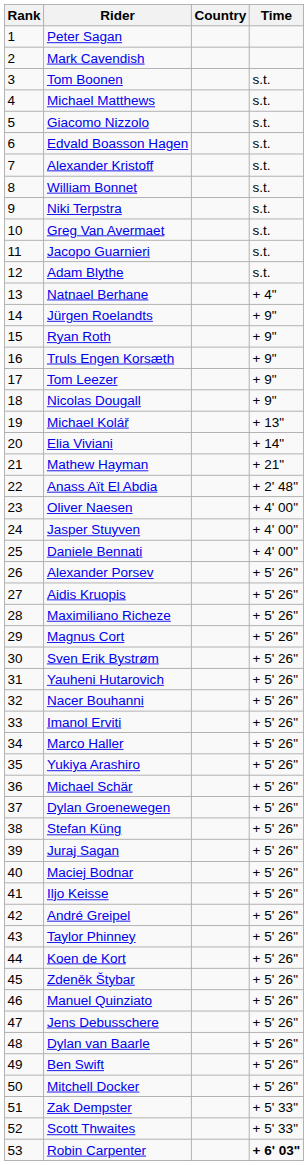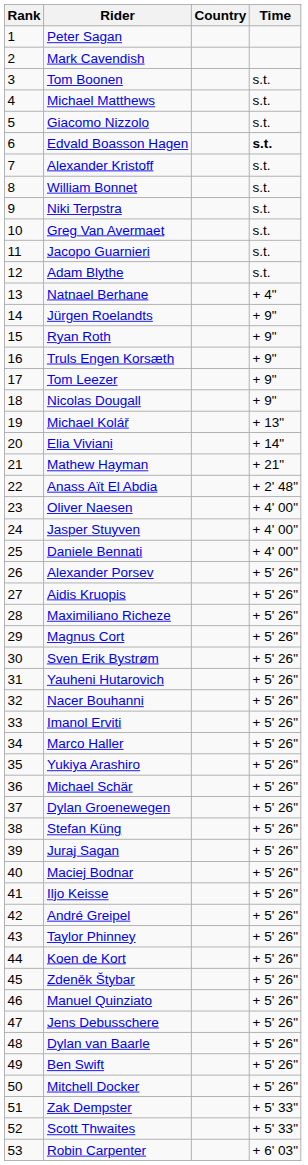(262, 144) normal -> (262, 144) bold
(276, 1150) bold -> (275, 1150) normal
